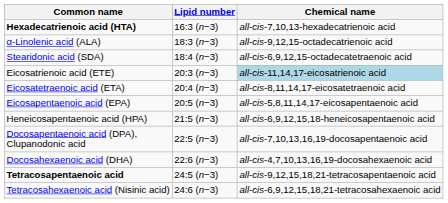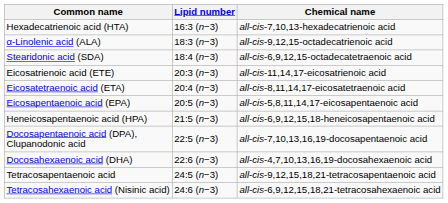(71, 27) bold -> (68, 27) normal
(313, 73) lightblue background -> (313, 73) no background
(65, 175) bold -> (61, 175) normal
